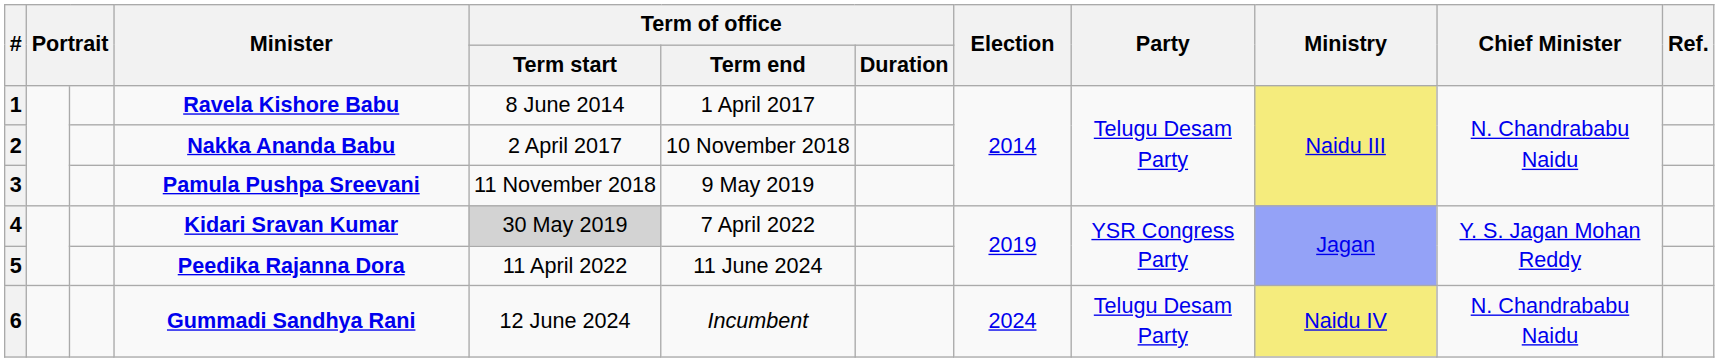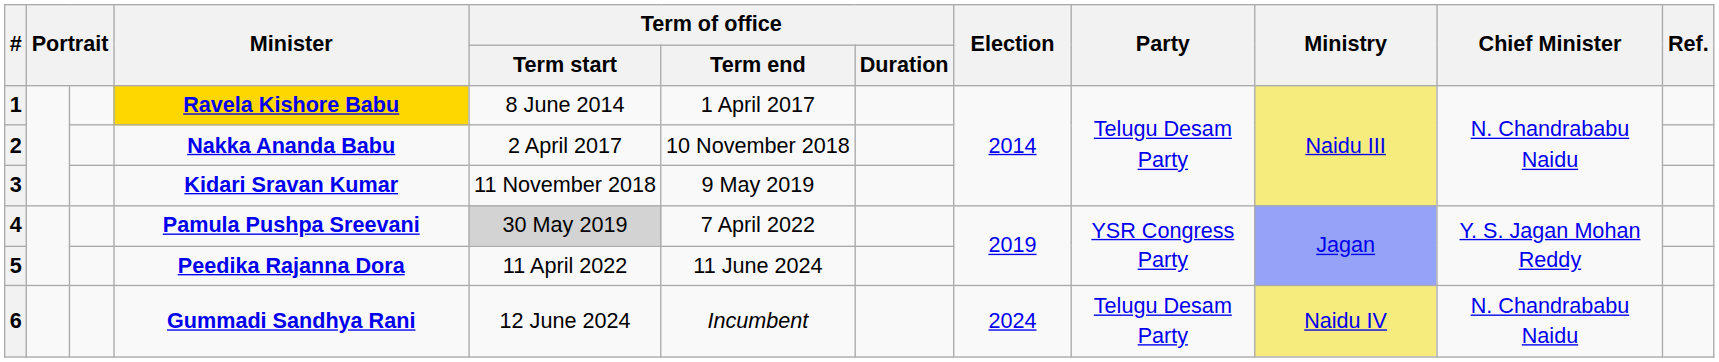(291, 104) no background -> (291, 104) gold background
(291, 185) Pamula Pushpa Sreevani -> (291, 185) Kidari Sravan Kumar
(291, 225) Kidari Sravan Kumar -> (291, 225) Pamula Pushpa Sreevani
